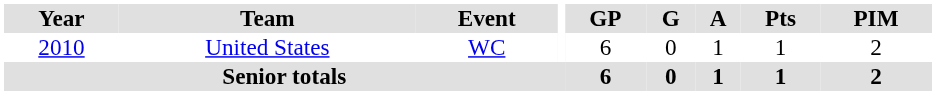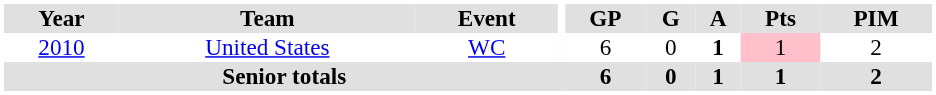(718, 47) normal -> (718, 47) bold
(781, 47) no background -> (781, 47) pink background
